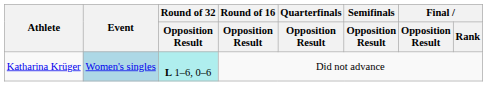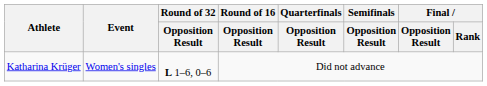(121, 66) lightblue background -> (121, 66) no background
(188, 73) paleturquoise background -> (188, 73) no background
